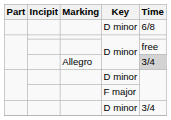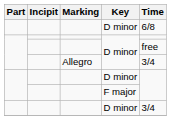(148, 62) lightgrey background -> (148, 62) no background
